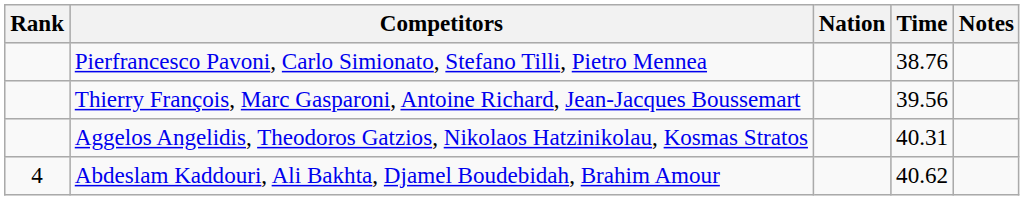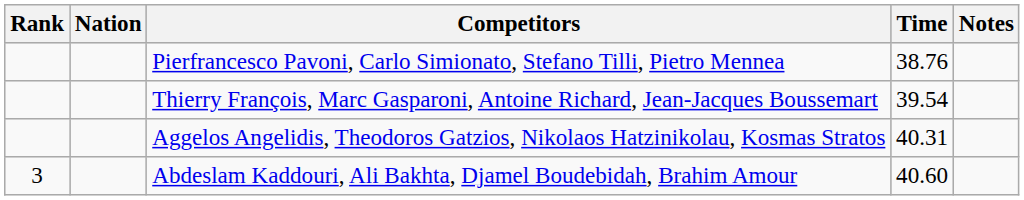columns swapped: (852, 23) <-> (441, 23)
(922, 99) 39.56 -> (922, 99) 39.54
(37, 176) 4 -> (37, 176) 3
(922, 176) 40.62 -> (922, 176) 40.60
